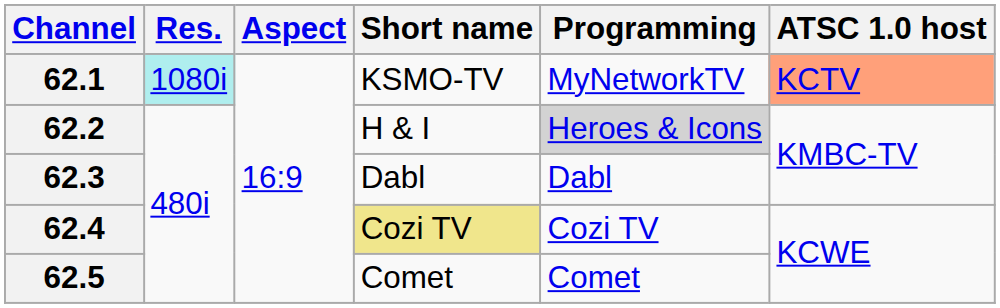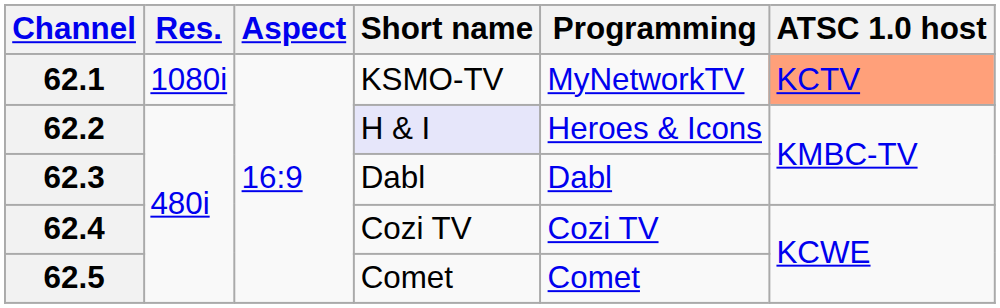(189, 79) paleturquoise background -> (189, 79) no background
(395, 128) no background -> (395, 128) lavender background
(655, 128) lightgrey background -> (655, 128) no background
(416, 228) khaki background -> (416, 228) no background
